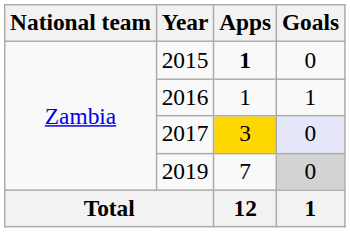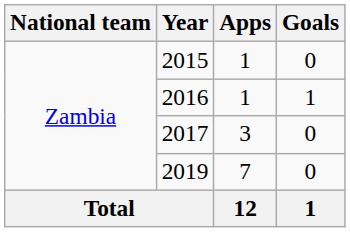(245, 60) bold -> (245, 60) normal
(245, 134) gold background -> (245, 134) no background
(310, 134) lavender background -> (310, 134) no background
(310, 171) lightgrey background -> (310, 171) no background
